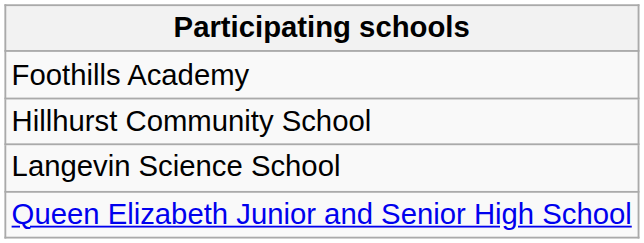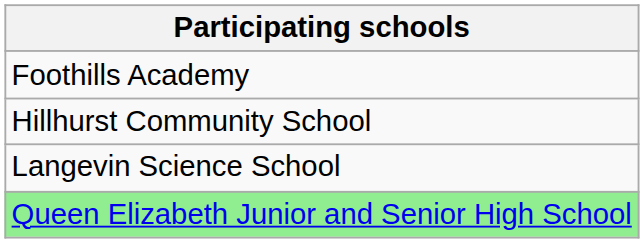(322, 213) no background -> (322, 213) lightgreen background
